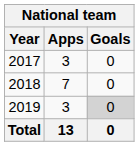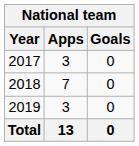(110, 107) lightgrey background -> (110, 107) no background
